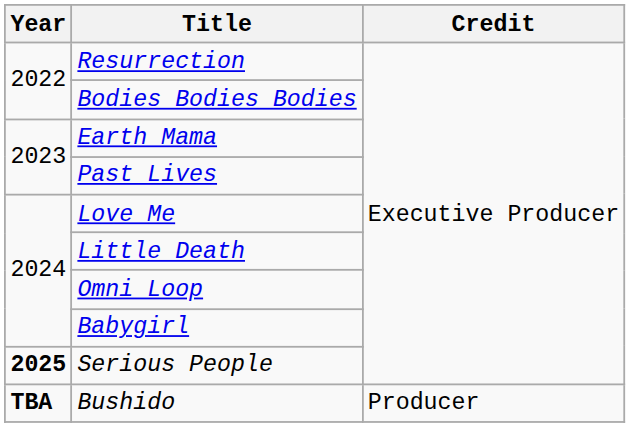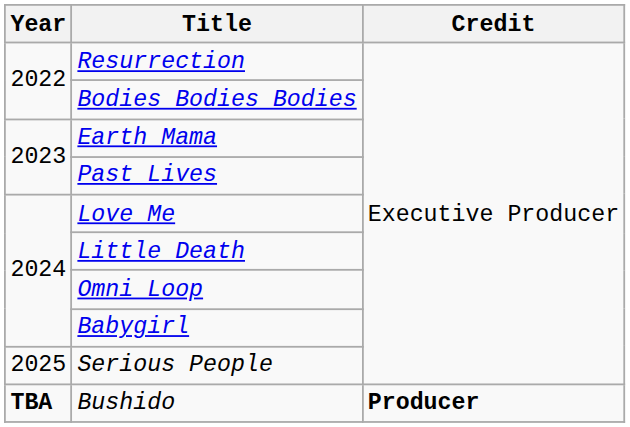(38, 365) bold -> (38, 365) normal
(424, 403) normal -> (424, 403) bold
